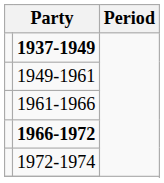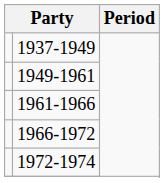(56, 47) bold -> (56, 47) normal
(56, 133) bold -> (56, 133) normal
